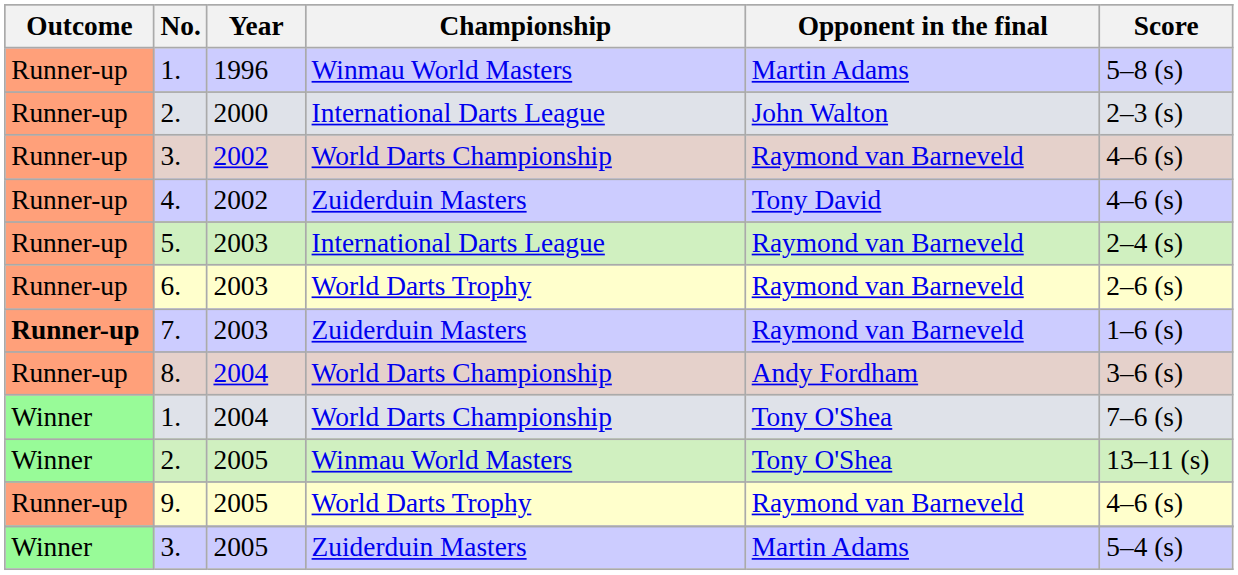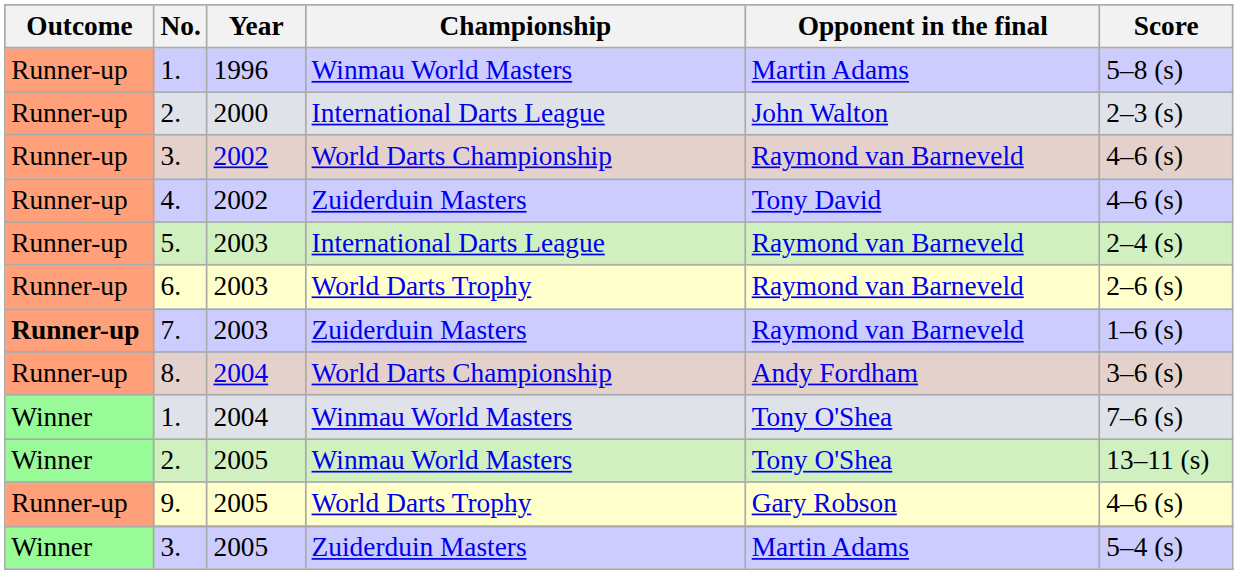(462, 416) World Darts Championship -> (442, 416) Winmau World Masters
(888, 503) Raymond van Barneveld -> (824, 503) Gary Robson
